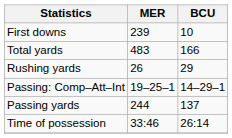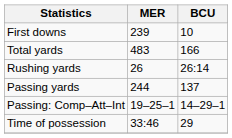(187, 68) 29 -> (195, 68) 26:14
rows swapped: (43, 105) <-> (66, 87)
(195, 123) 26:14 -> (187, 123) 29
